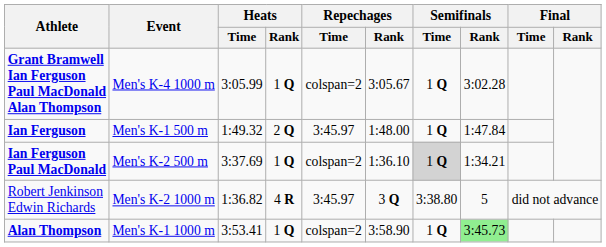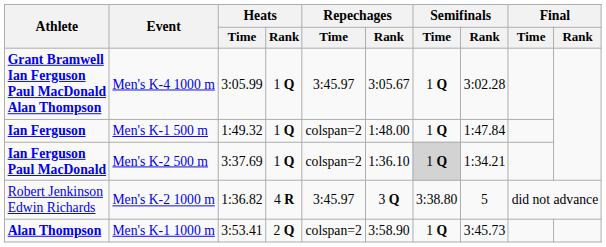(334, 84) colspan=2 -> (334, 84) 3:45.97
(284, 131) 2 Q -> (284, 131) 1 Q
(334, 131) 3:45.97 -> (334, 131) colspan=2
(284, 231) 1 Q -> (284, 231) 2 Q
(485, 231) lightgreen background -> (485, 231) no background
